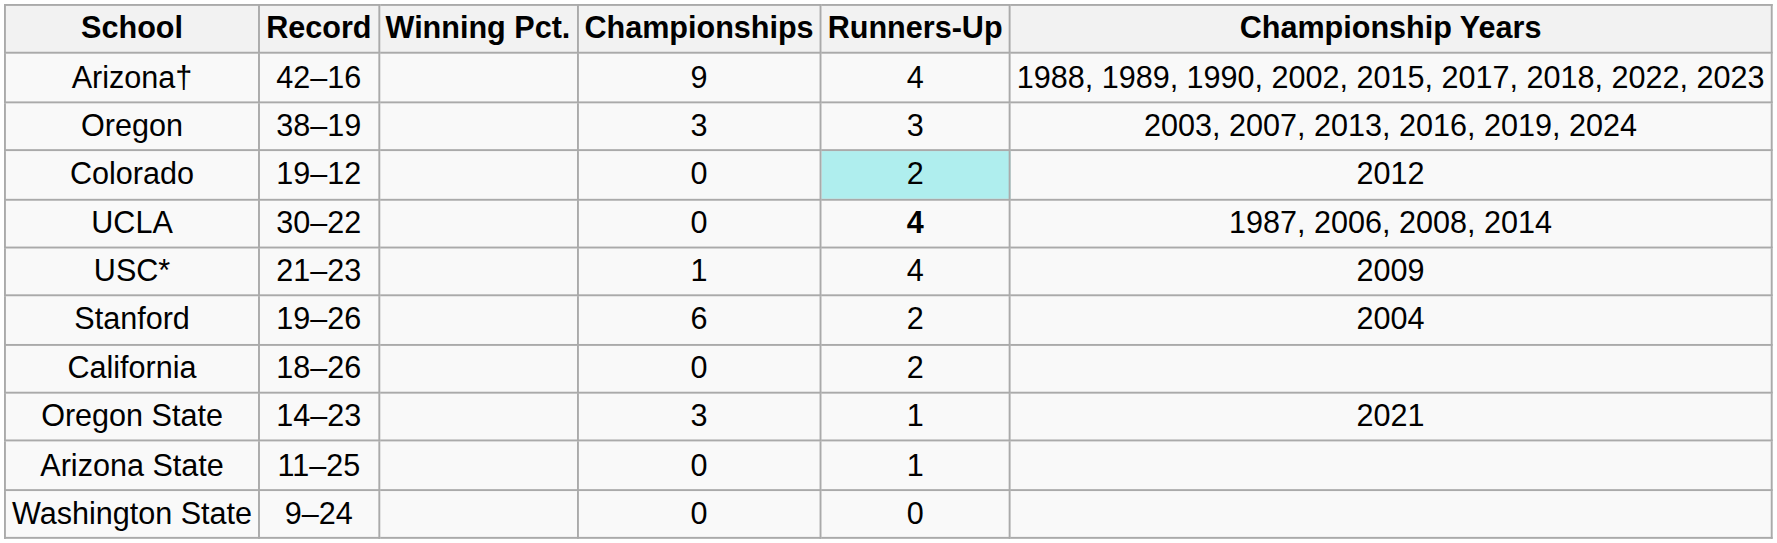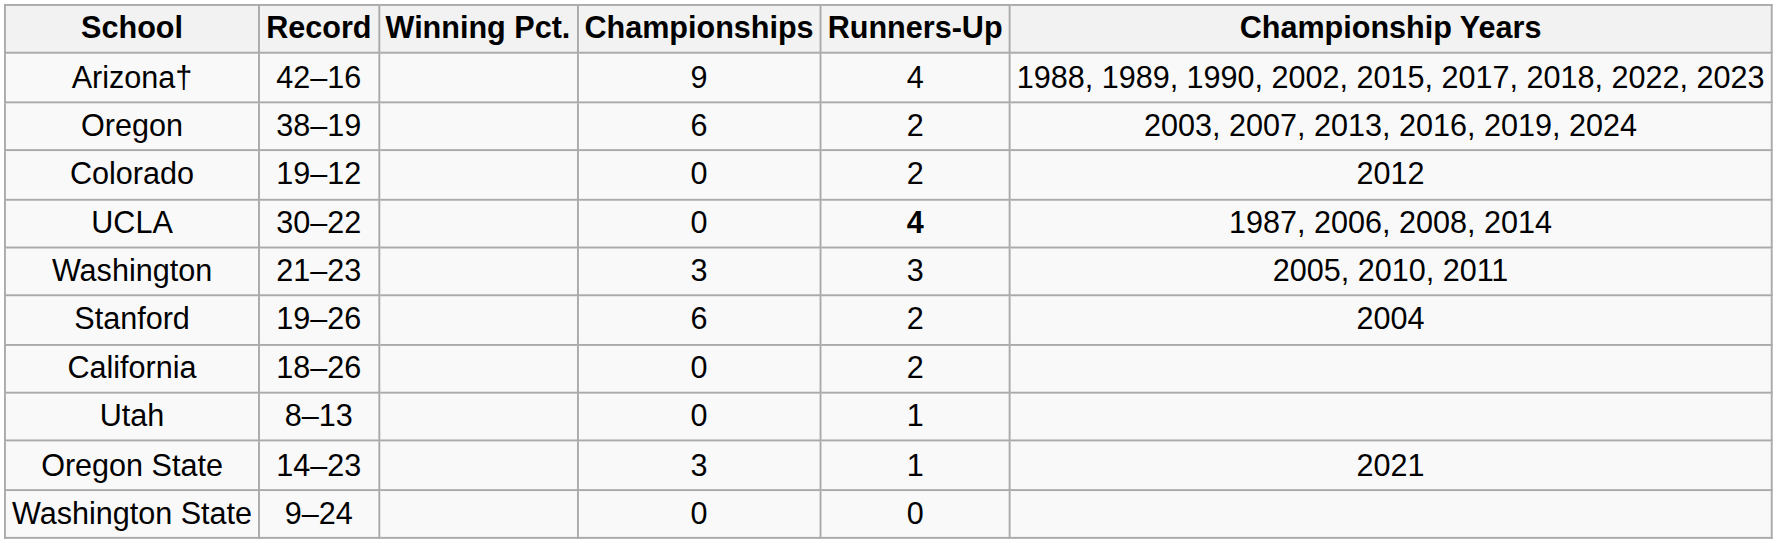(699, 125) 3 -> (699, 125) 6
(915, 125) 3 -> (915, 125) 2
(915, 174) paleturquoise background -> (915, 174) no background
- row: (132, 271)
+ row: (132, 271)
+ row: (132, 416)
- row: (132, 464)
